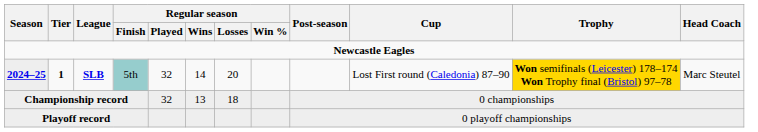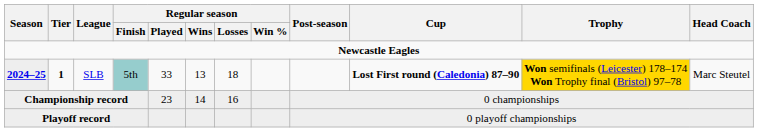(93, 75) bold -> (93, 75) normal
(167, 75) 32 -> (167, 75) 33
(200, 75) 14 -> (200, 75) 13
(233, 75) 20 -> (233, 75) 18
(431, 75) normal -> (436, 75) bold
(167, 100) 32 -> (167, 100) 23
(200, 100) 13 -> (200, 100) 14
(233, 100) 18 -> (233, 100) 16
